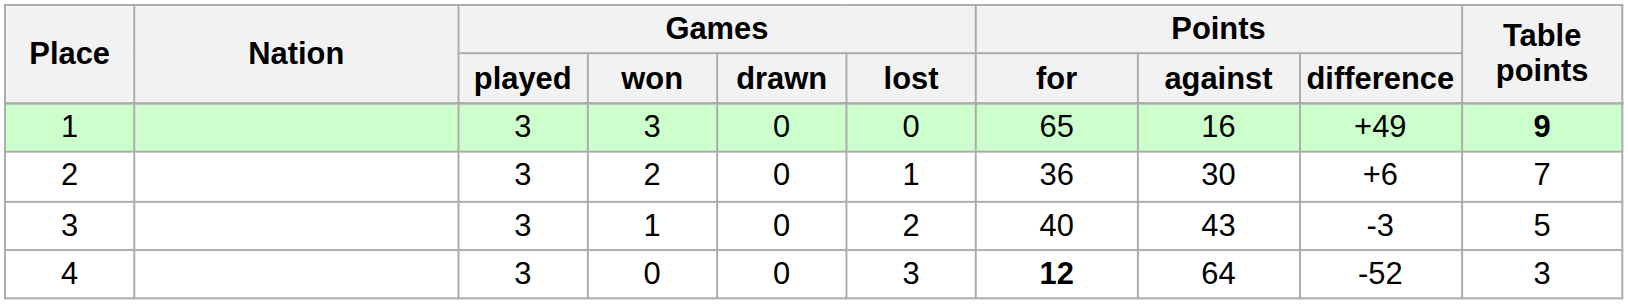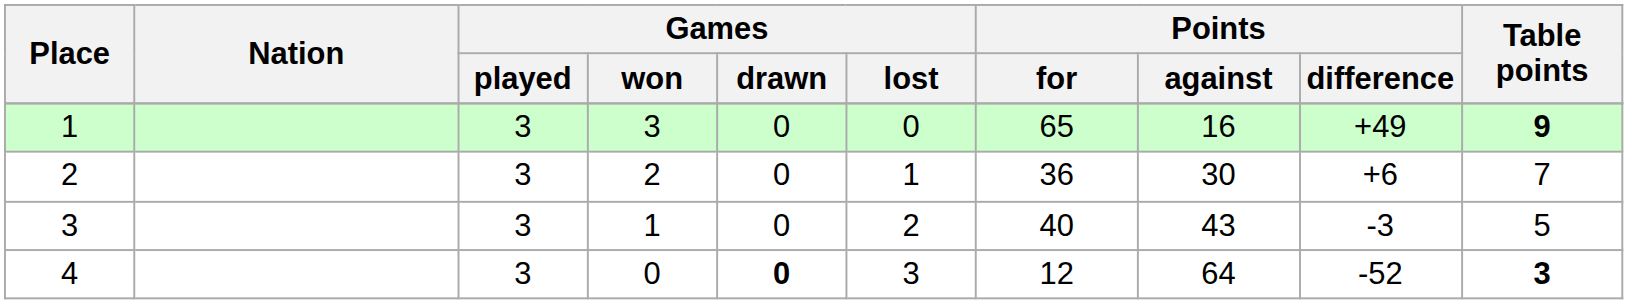(782, 273) normal -> (782, 273) bold
(1057, 273) bold -> (1057, 273) normal
(1542, 273) normal -> (1542, 273) bold
